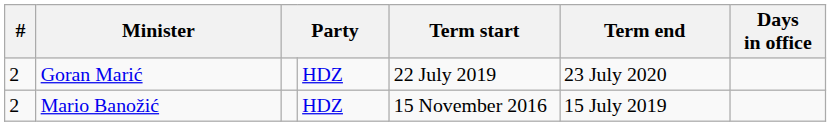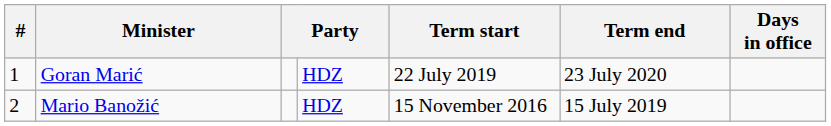(14, 74) 2 -> (14, 74) 1
